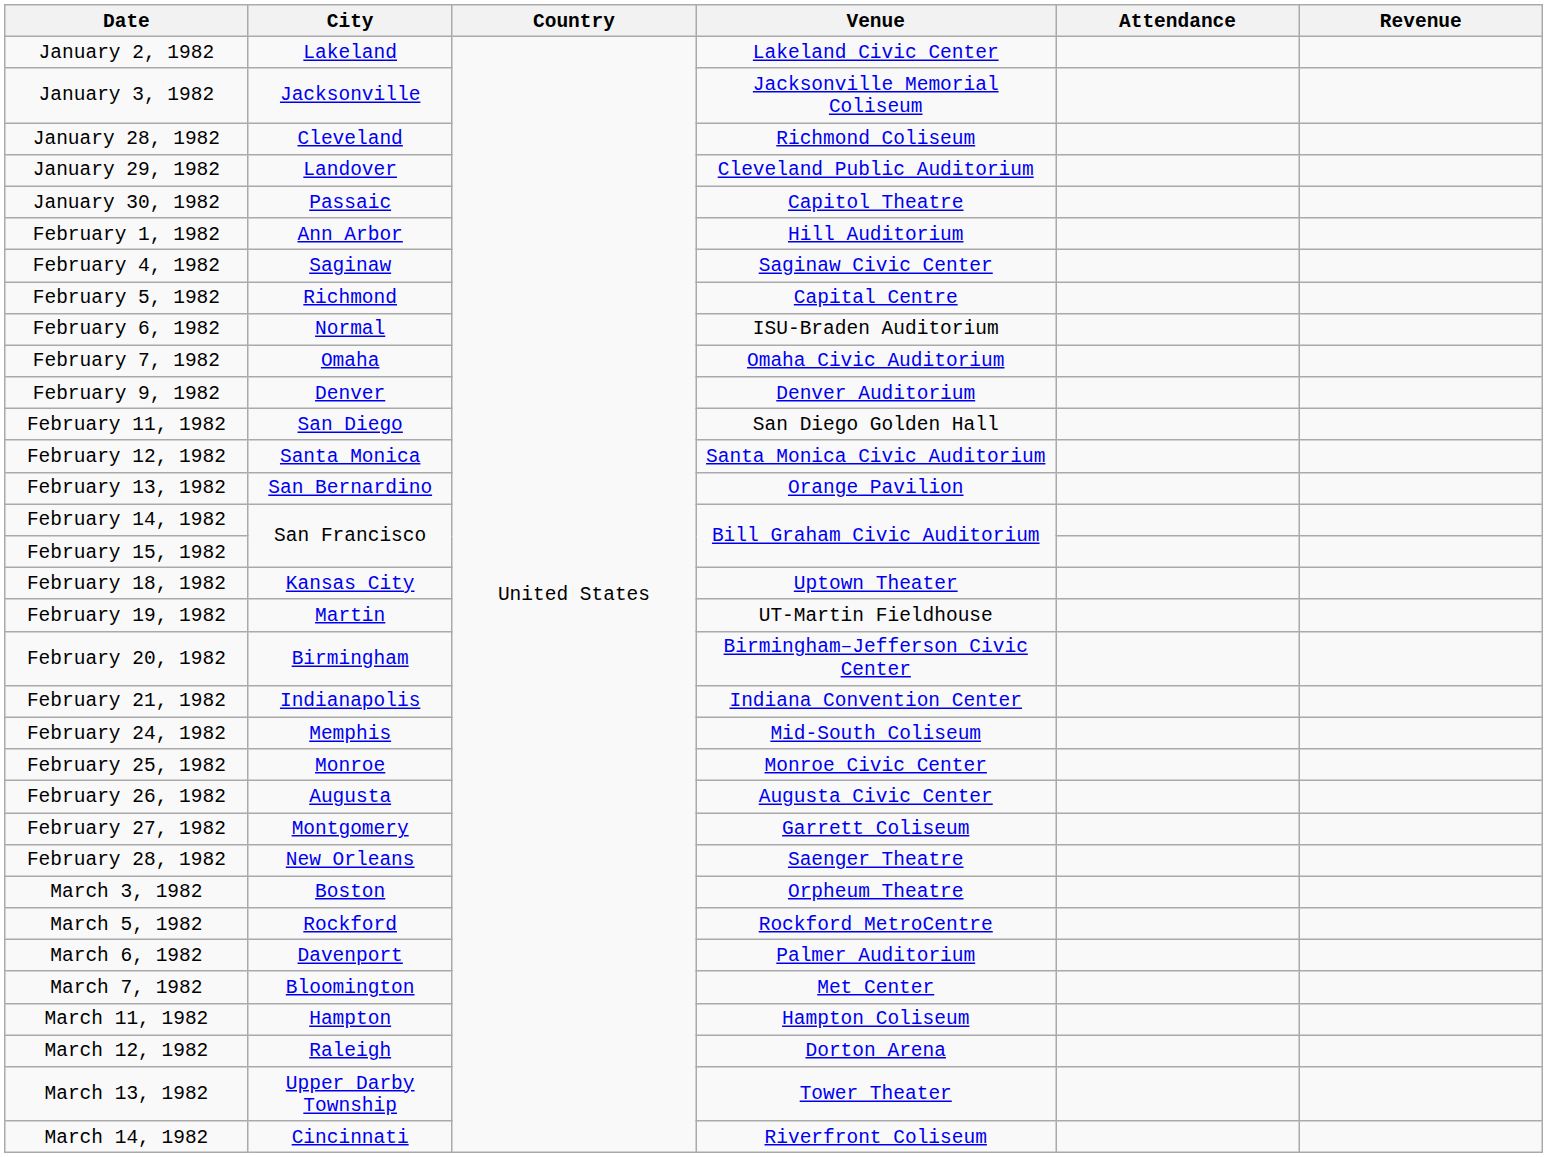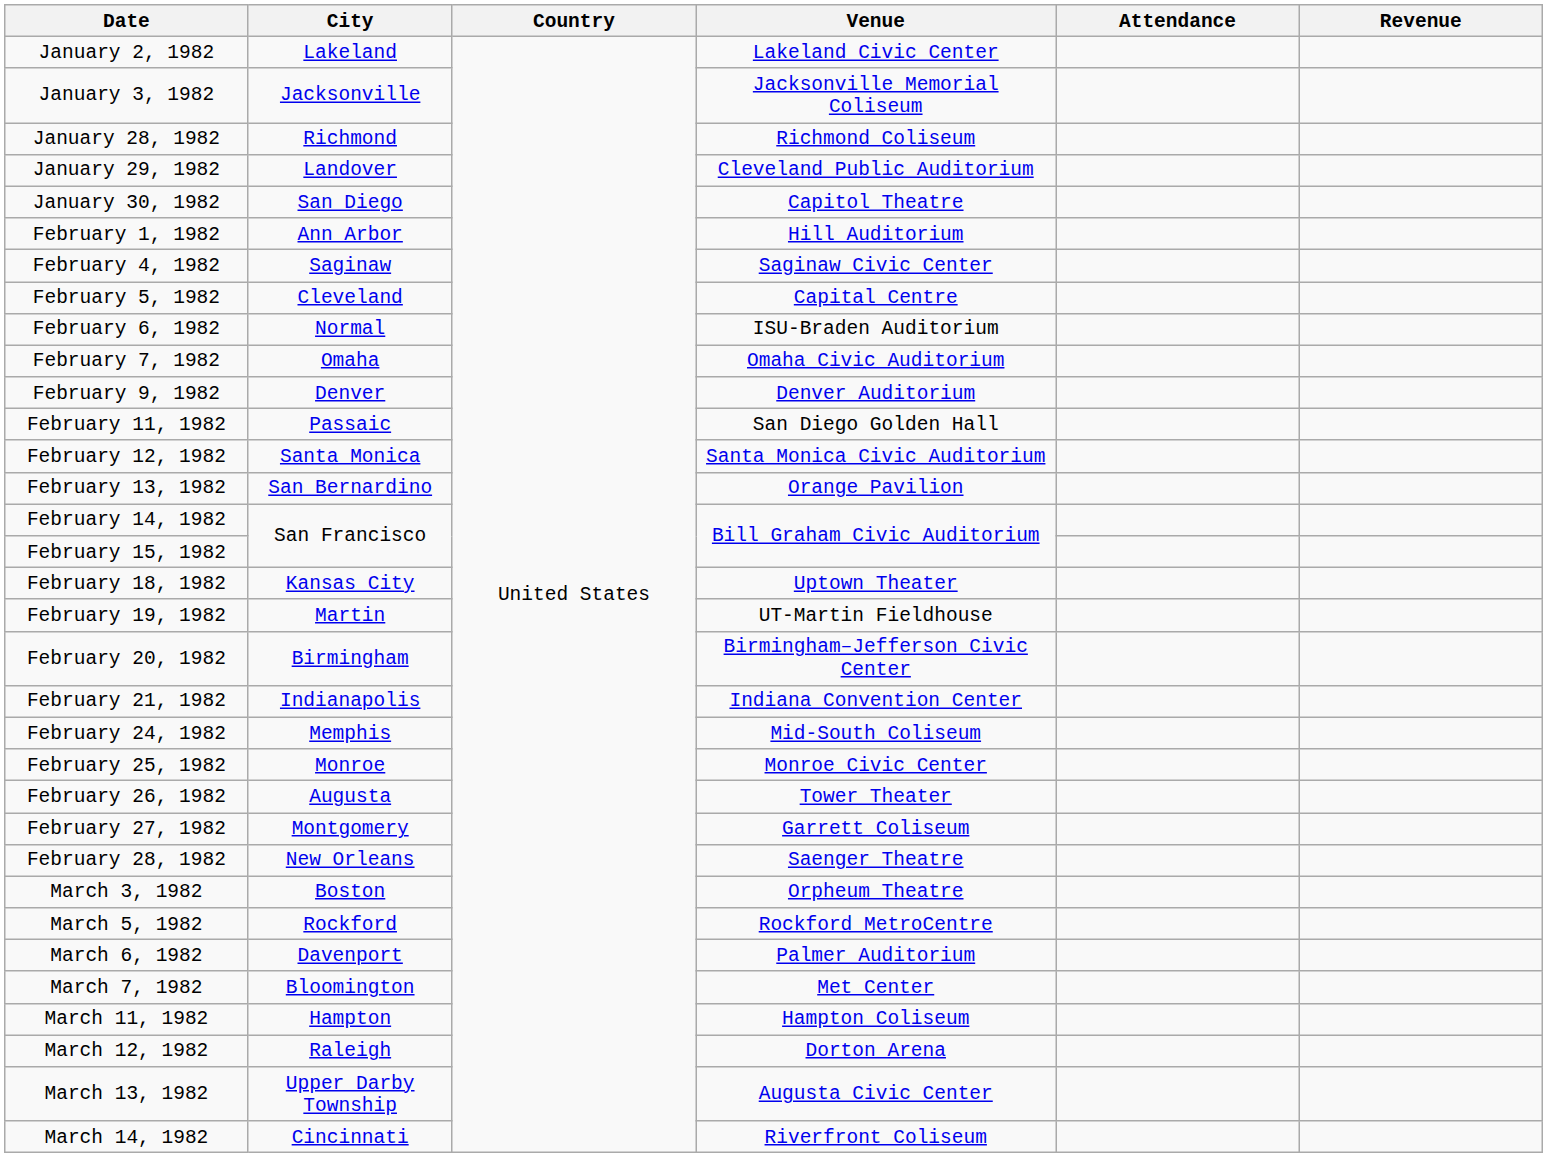(350, 138) Cleveland -> (350, 138) Richmond
(350, 202) Passaic -> (350, 202) San Diego
(350, 297) Richmond -> (350, 297) Cleveland
(350, 425) San Diego -> (350, 425) Passaic
(876, 797) Augusta Civic Center -> (876, 797) Tower Theater
(876, 1094) Tower Theater -> (876, 1094) Augusta Civic Center
